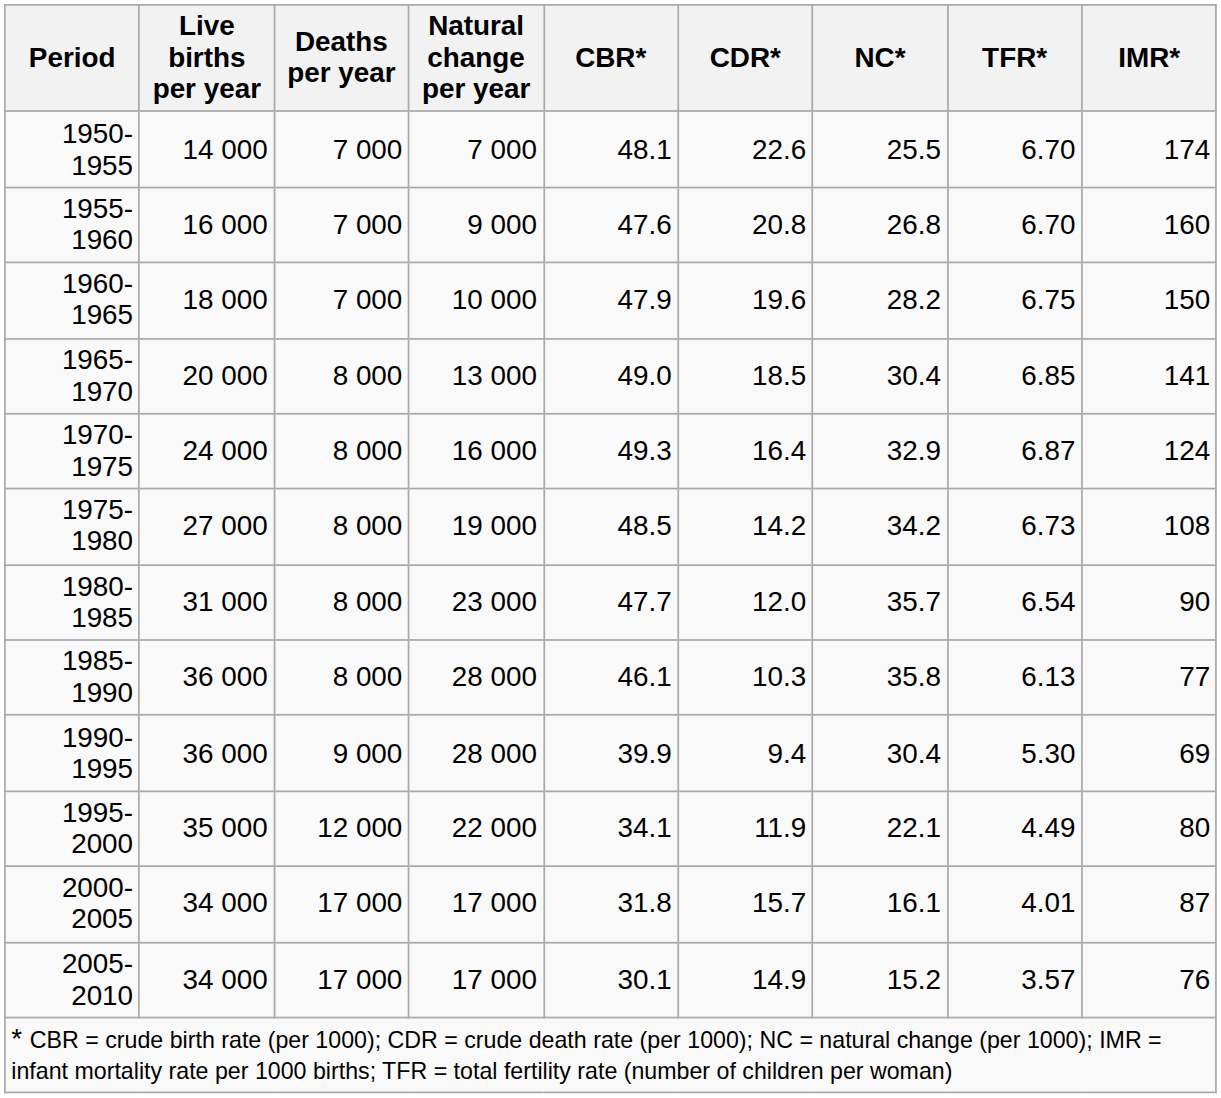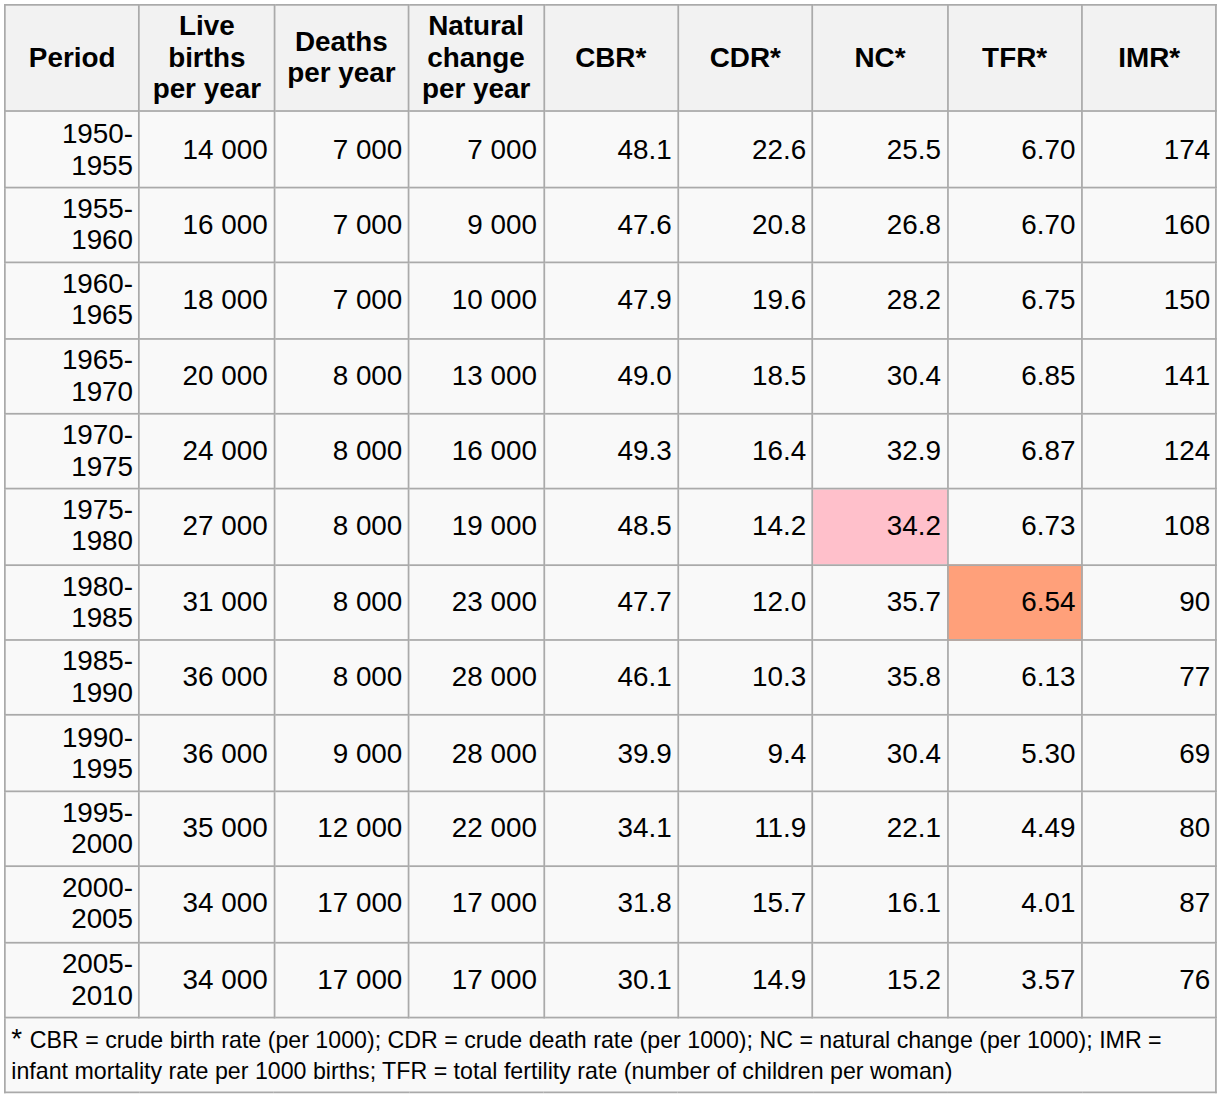(914, 526) no background -> (914, 526) pink background
(1048, 601) no background -> (1048, 601) lightsalmon background
